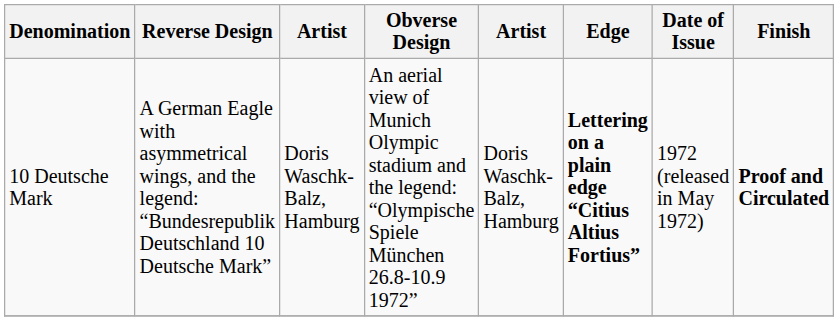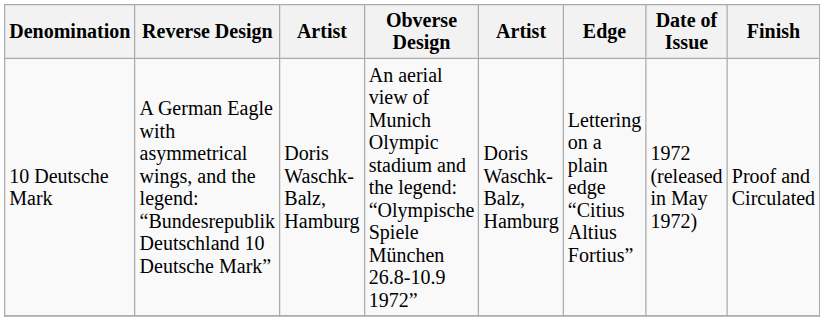(608, 187) bold -> (605, 187) normal
(784, 187) bold -> (773, 187) normal
